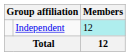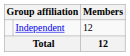(88, 28) paleturquoise background -> (88, 28) no background
